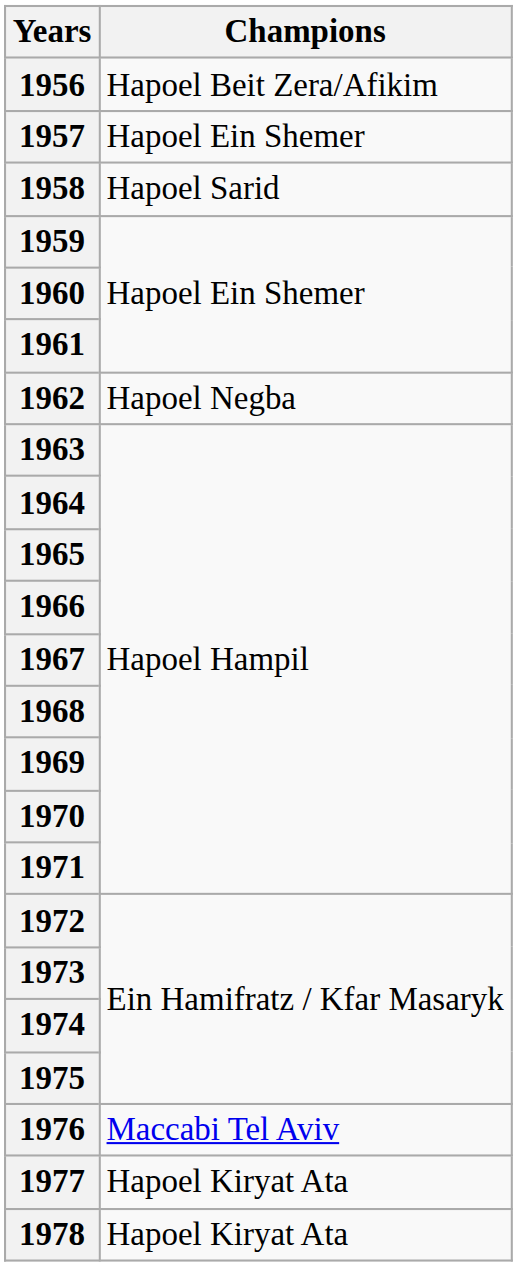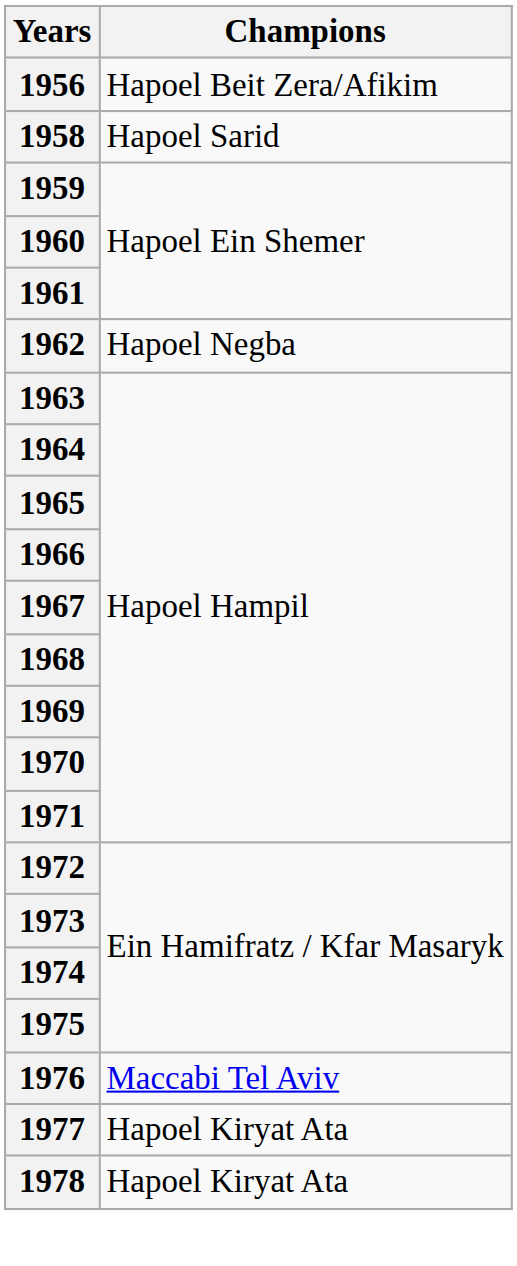- row: (52, 136)
